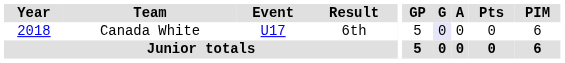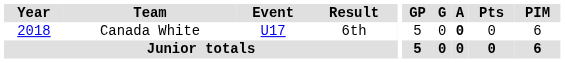(442, 31) lavender background -> (442, 31) no background
(460, 31) normal -> (460, 31) bold
